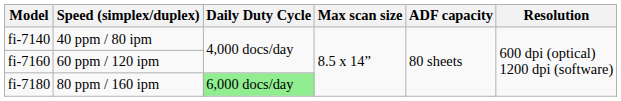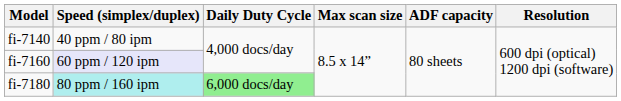(108, 61) no background -> (108, 61) lavender background
(108, 84) no background -> (108, 84) paleturquoise background
